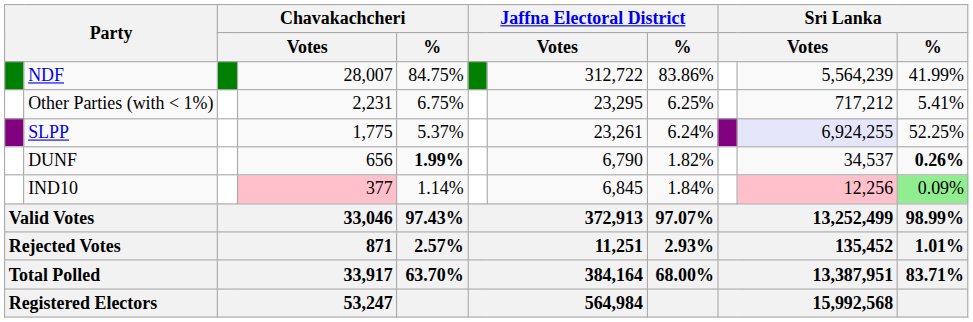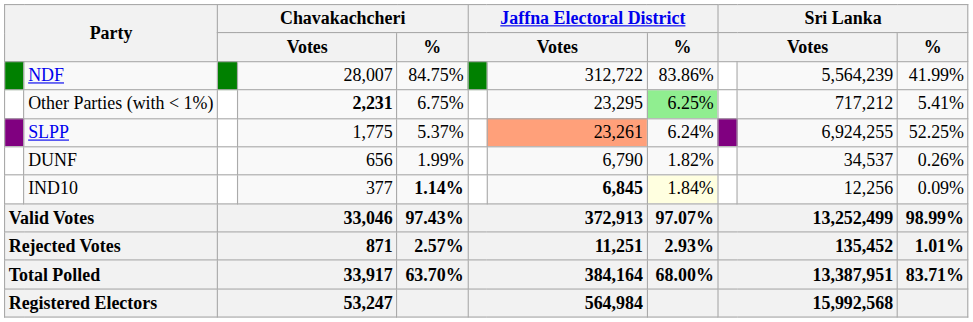(373, 103) normal -> (373, 103) bold
(691, 103) no background -> (691, 103) lightgreen background
(618, 132) no background -> (618, 132) lightsalmon background
(857, 132) lavender background -> (857, 132) no background
(439, 160) bold -> (440, 160) normal
(939, 160) bold -> (941, 160) normal
(379, 189) pink background -> (379, 189) no background
(440, 189) normal -> (439, 189) bold
(623, 189) normal -> (623, 189) bold
(691, 189) no background -> (691, 189) lightyellow background
(868, 189) pink background -> (868, 189) no background
(941, 189) lightgreen background -> (941, 189) no background
